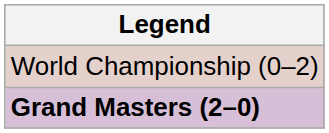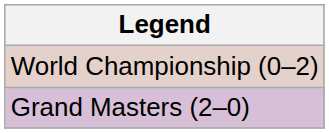(135, 107) bold -> (130, 107) normal
